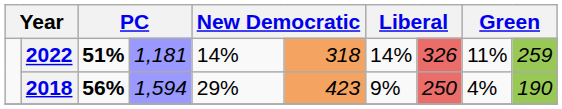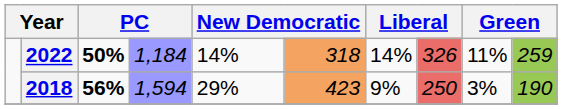(103, 55) 51% -> (103, 55) 50%
(161, 55) 1,181 -> (161, 55) 1,184
(482, 88) 4% -> (482, 88) 3%
